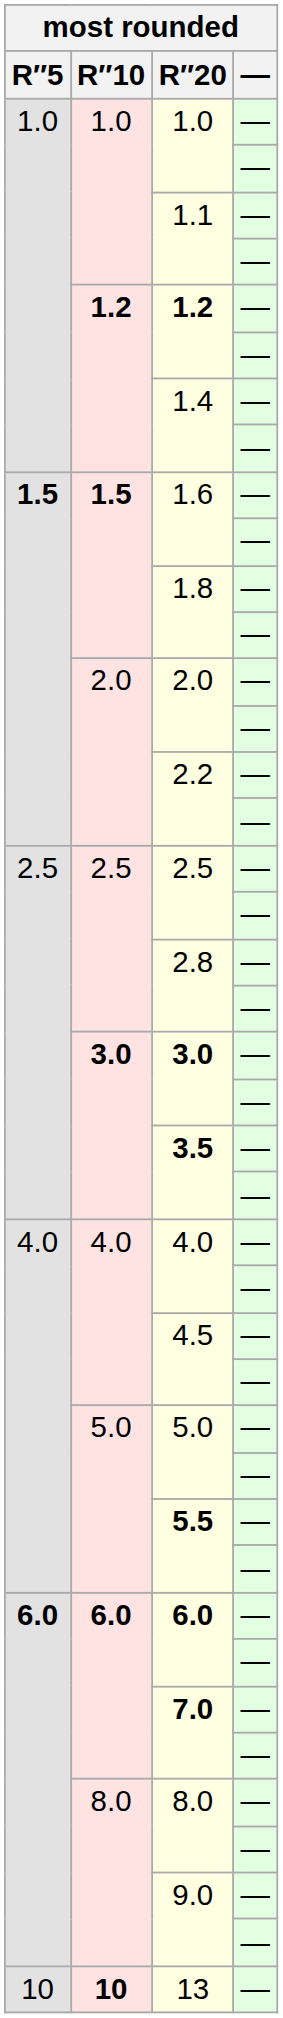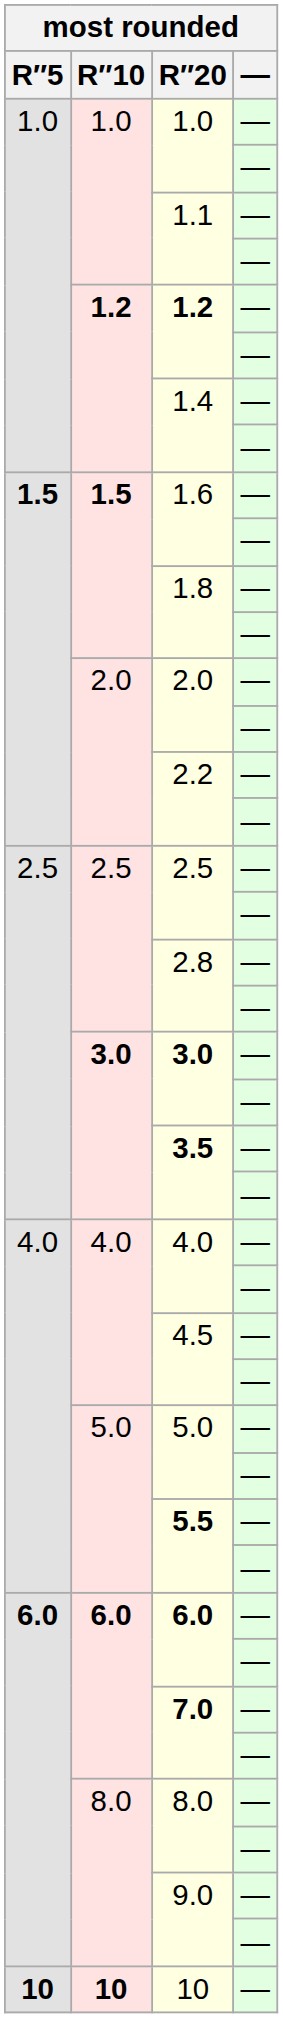(38, 1988) normal -> (38, 1988) bold
(193, 1988) 13 -> (193, 1988) 10
